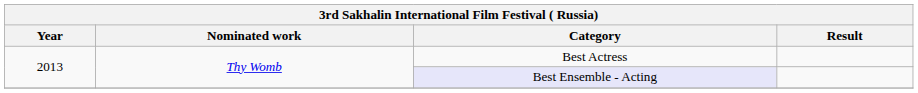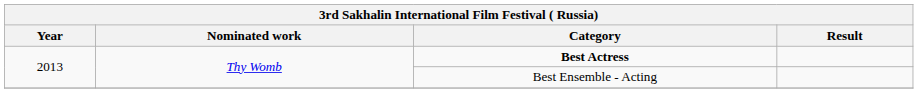(595, 56) normal -> (595, 56) bold
(595, 77) lavender background -> (595, 77) no background
